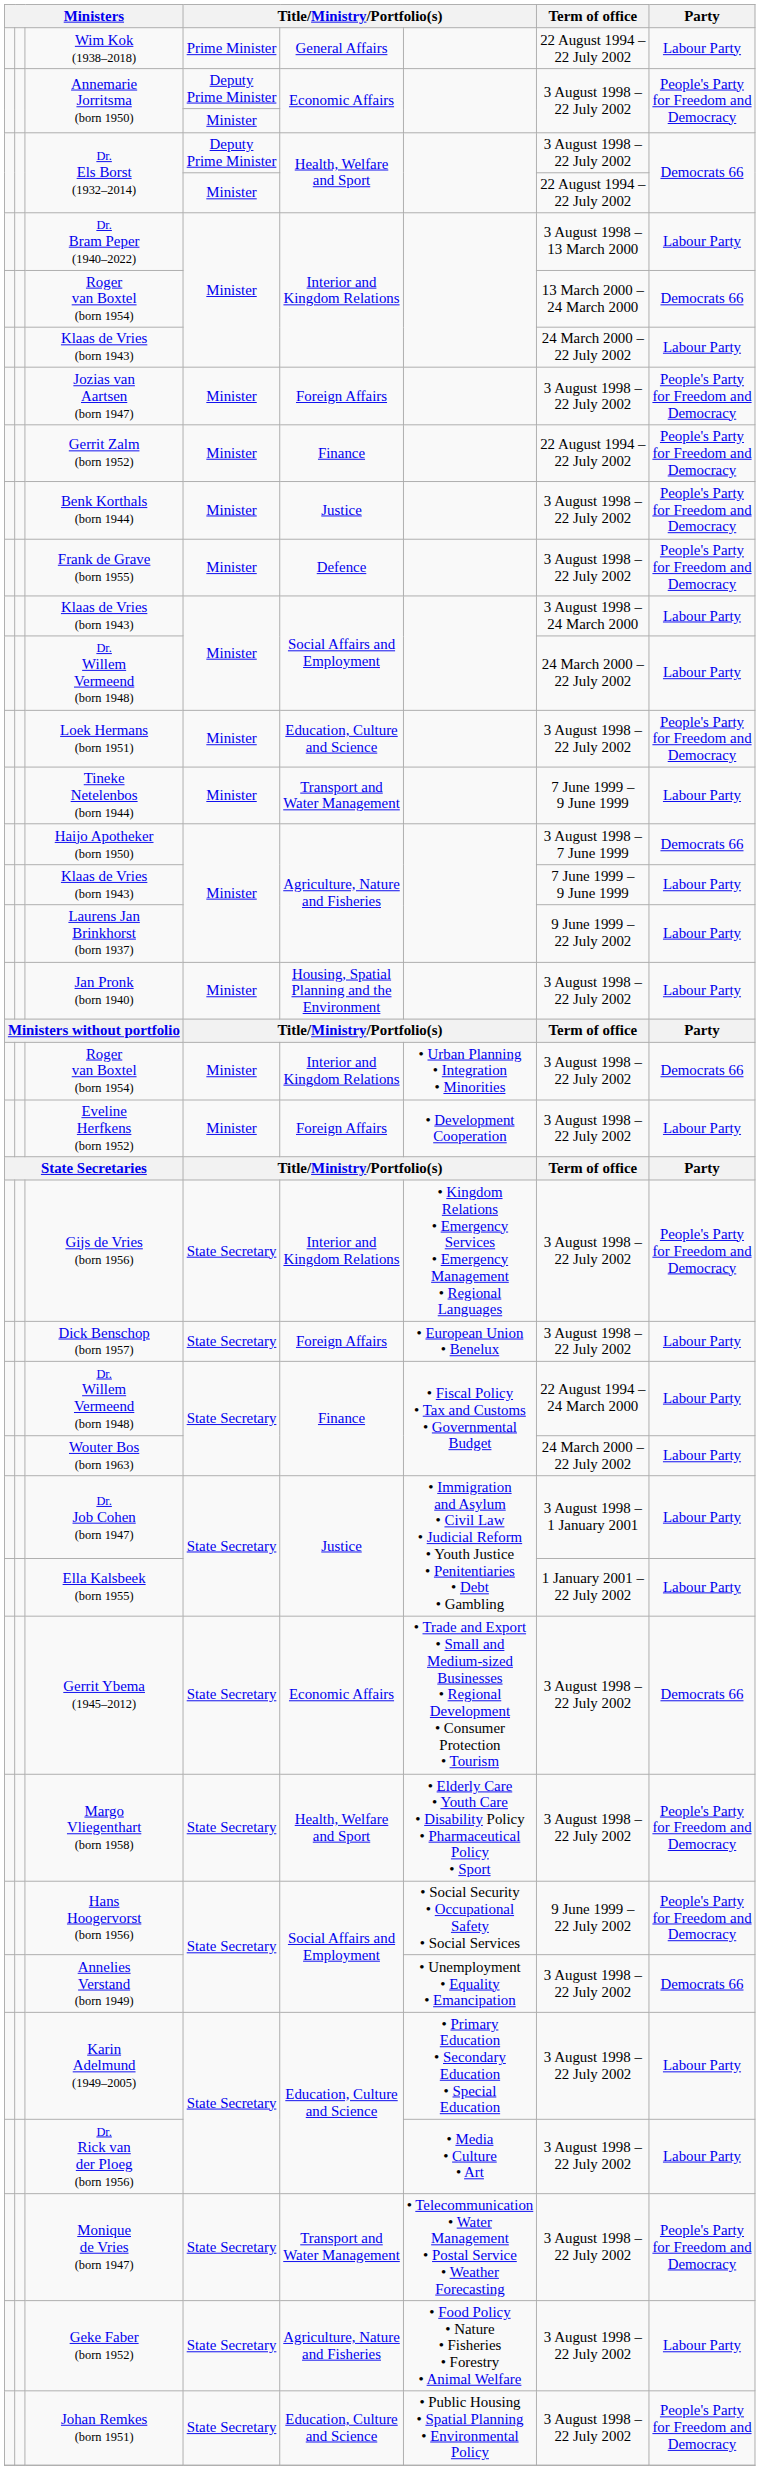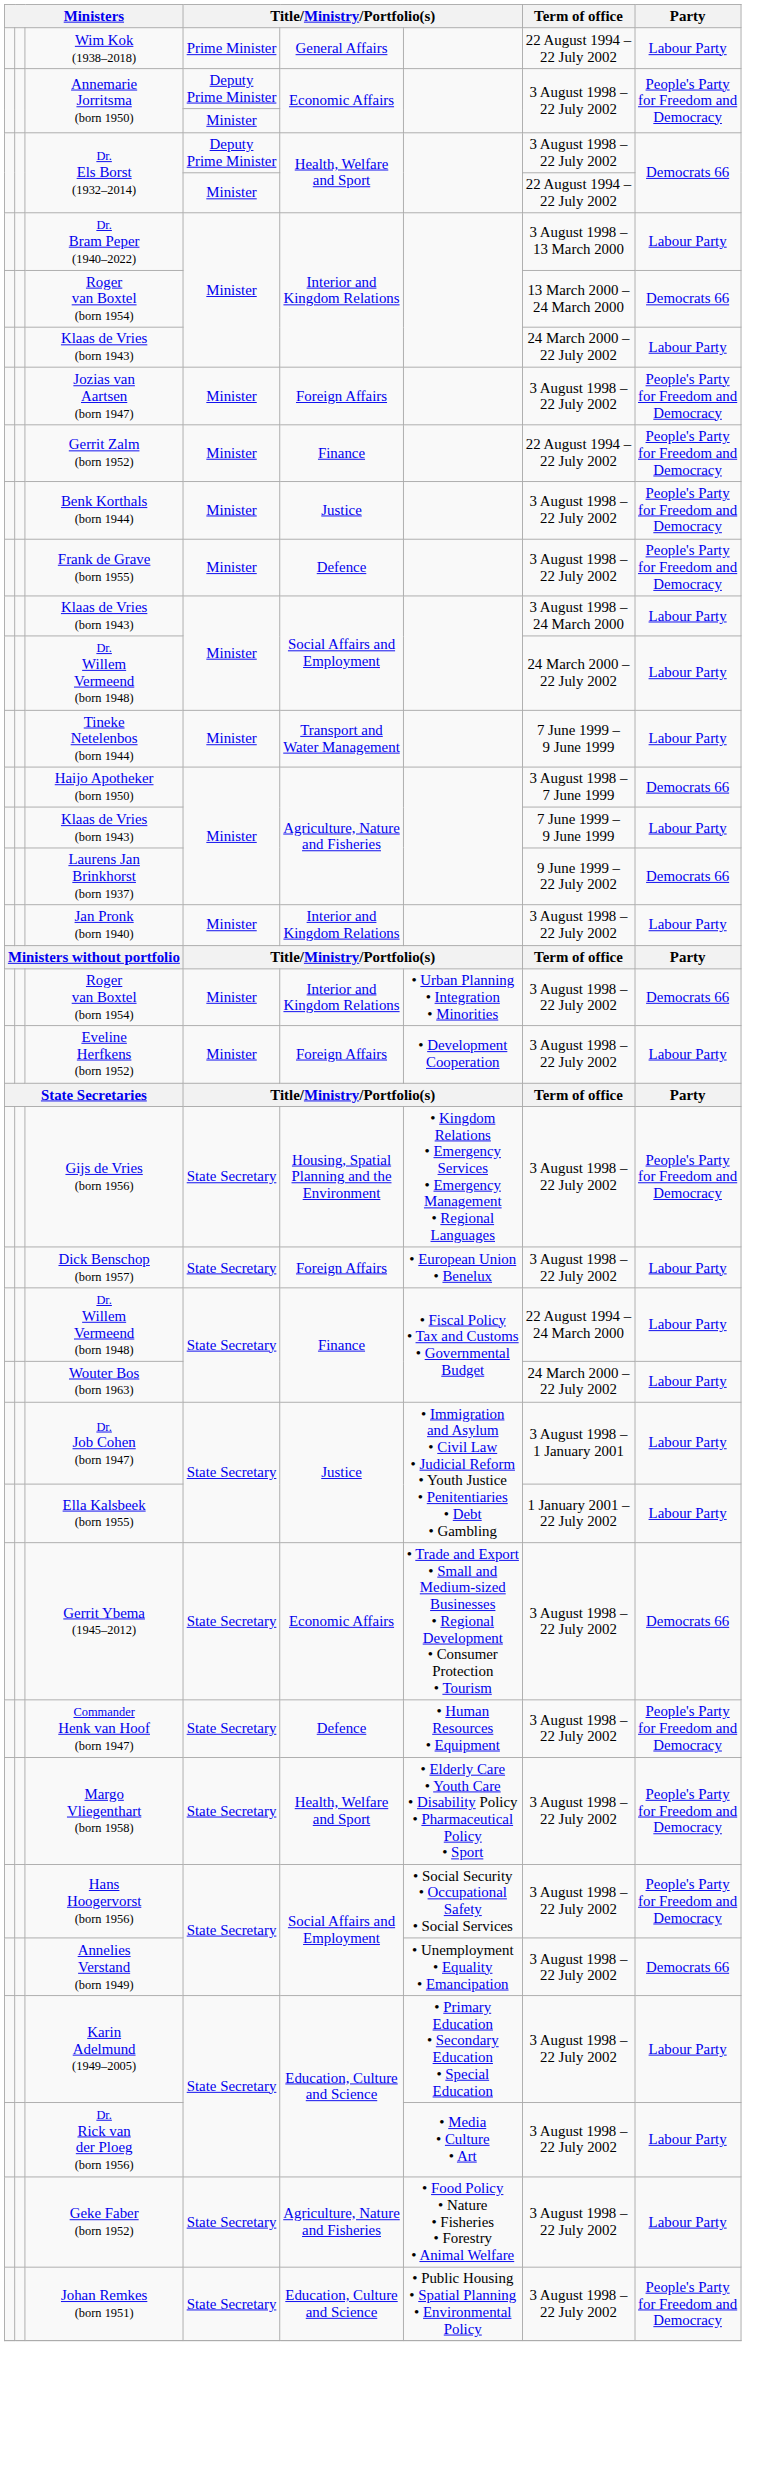- row: (104, 738)
(702, 933) Labour Party -> (688, 876) Democrats 66
(342, 990) Housing, Spatial Planning and the Environment -> (342, 925) Interior and Kingdom Relations
(342, 1250) Interior and Kingdom Relations -> (342, 1176) Housing, Spatial Planning and the Environment
+ row: (104, 1729)
(593, 1918) 9 June 1999 – 22 July 2002 -> (578, 1901) 3 August 1998 – 22 July 2002
- row: (104, 2246)
